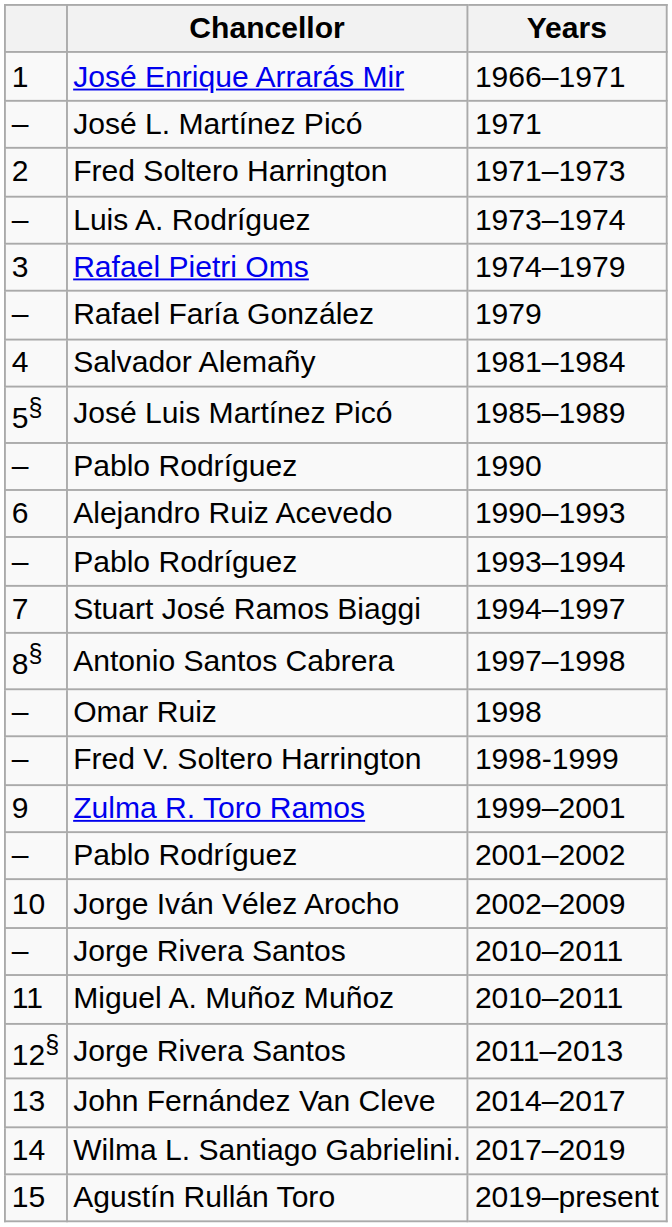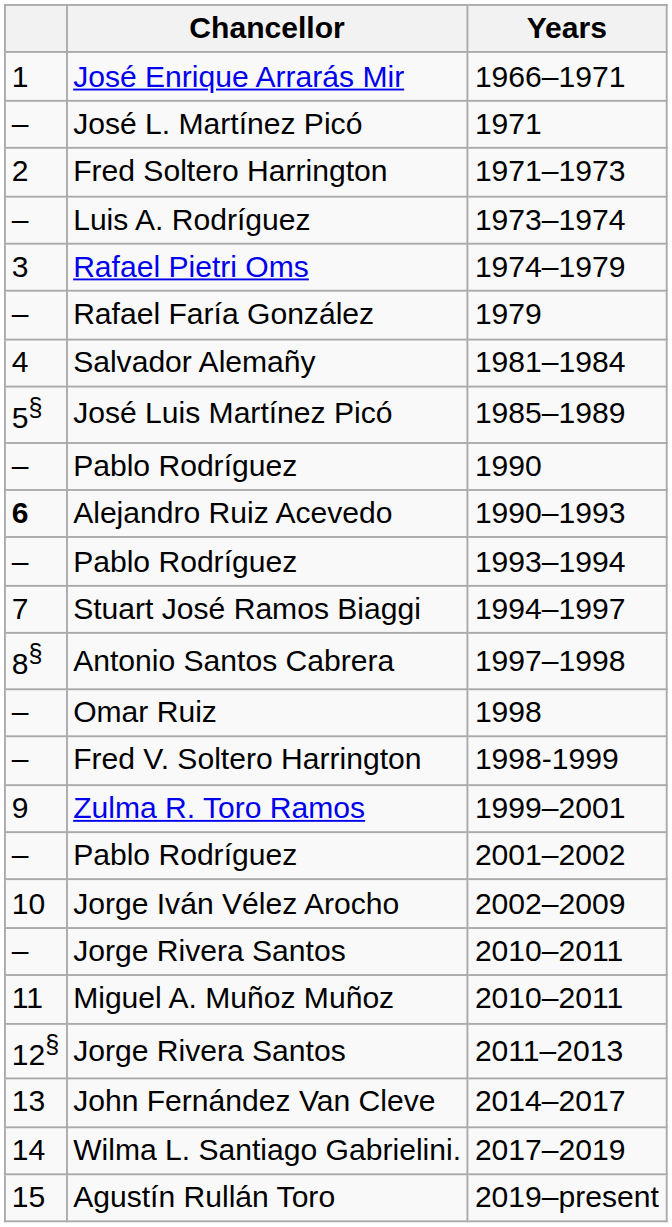(20, 513) normal -> (20, 513) bold
